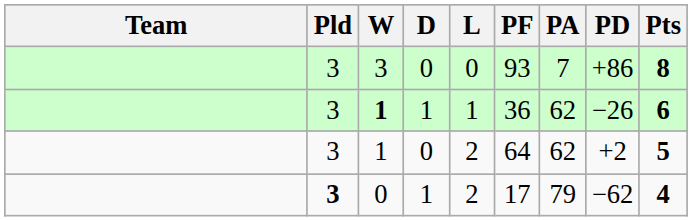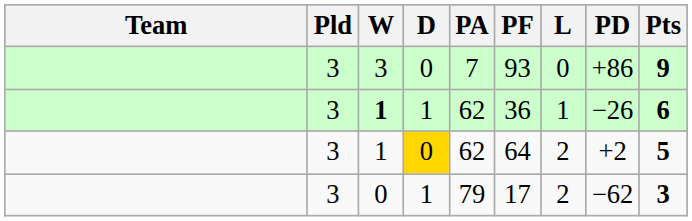columns swapped: (472, 25) <-> (563, 25)
(663, 67) 8 -> (663, 67) 9
(426, 151) no background -> (426, 151) gold background
(333, 194) bold -> (333, 194) normal
(663, 194) 4 -> (663, 194) 3
